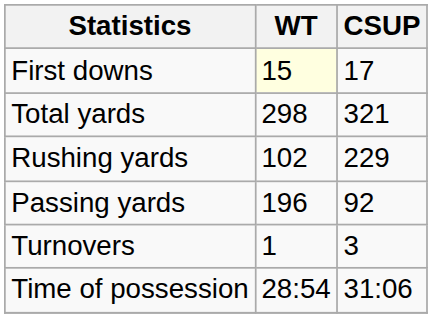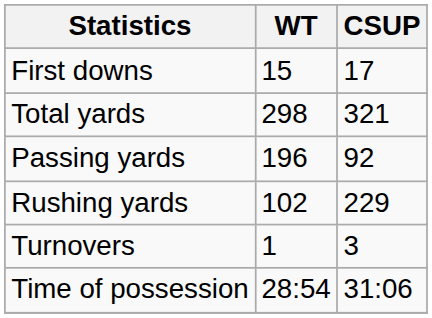(277, 70) lightyellow background -> (277, 70) no background
rows swapped: (100, 158) <-> (98, 202)
